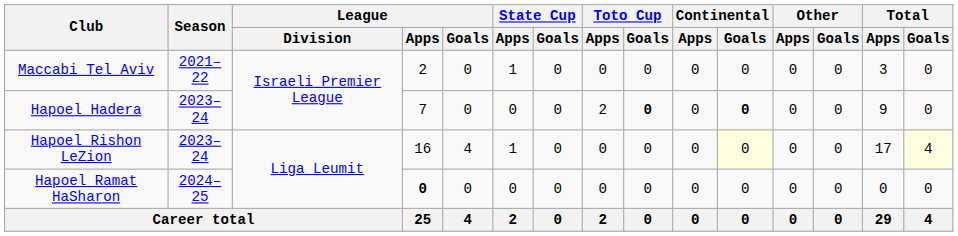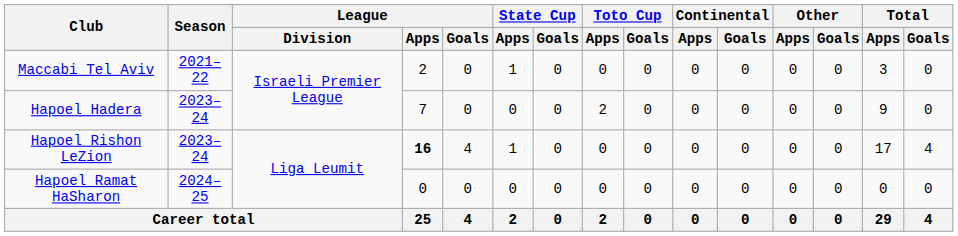(648, 110) bold -> (648, 110) normal
(745, 110) bold -> (745, 110) normal
(423, 149) normal -> (423, 149) bold
(745, 149) lightyellow background -> (745, 149) no background
(928, 149) lightyellow background -> (928, 149) no background
(423, 189) bold -> (423, 189) normal
